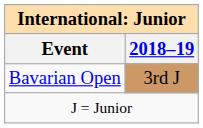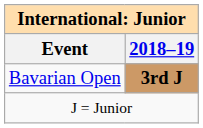(162, 78) normal -> (162, 78) bold
